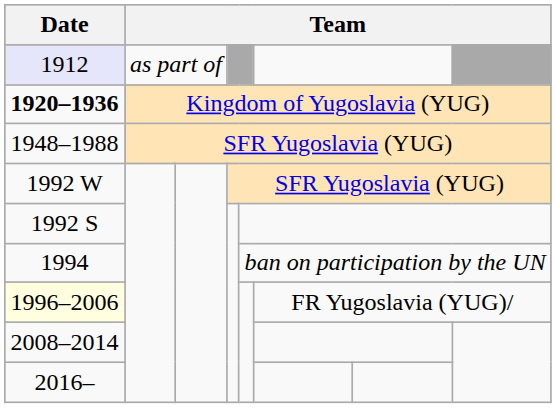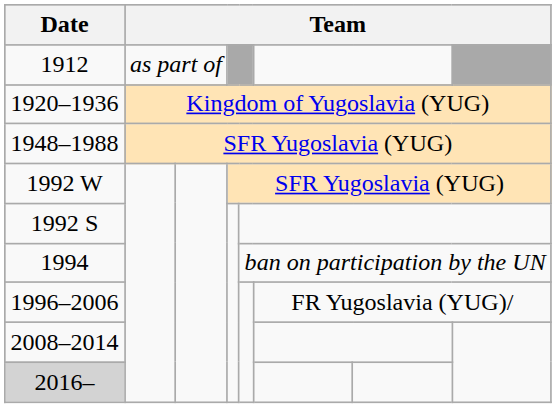(65, 64) lavender background -> (65, 64) no background
(65, 104) bold -> (65, 104) normal
(65, 302) lightyellow background -> (65, 302) no background
(65, 381) no background -> (65, 381) lightgrey background
